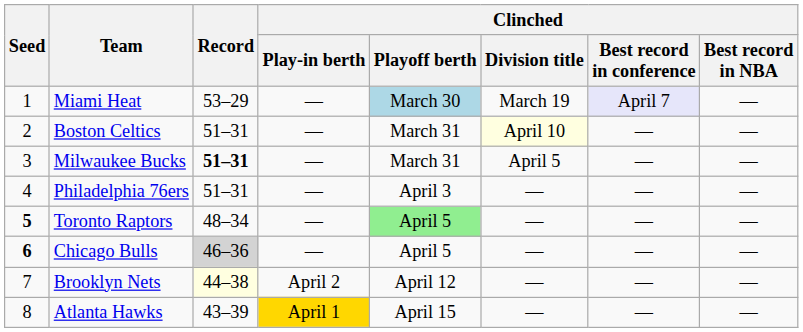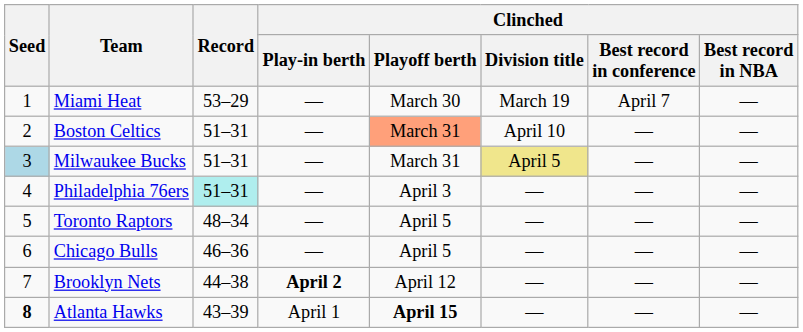(425, 101) lightblue background -> (425, 101) no background
(644, 101) lavender background -> (644, 101) no background
(425, 131) no background -> (425, 131) lightsalmon background
(534, 131) lightyellow background -> (534, 131) no background
(27, 161) no background -> (27, 161) lightblue background
(226, 161) bold -> (226, 161) normal
(534, 161) no background -> (534, 161) khaki background
(226, 191) no background -> (226, 191) paleturquoise background
(27, 221) bold -> (27, 221) normal
(425, 221) lightgreen background -> (425, 221) no background
(27, 251) bold -> (27, 251) normal
(226, 251) lightgrey background -> (226, 251) no background
(226, 281) lightyellow background -> (226, 281) no background
(314, 281) normal -> (314, 281) bold
(27, 312) normal -> (27, 312) bold
(314, 312) gold background -> (314, 312) no background
(425, 312) normal -> (425, 312) bold
